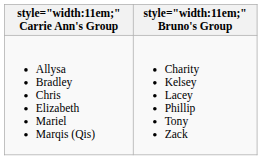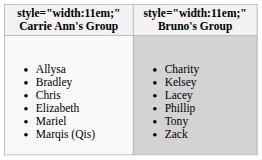(195, 102) no background -> (195, 102) lightgrey background
